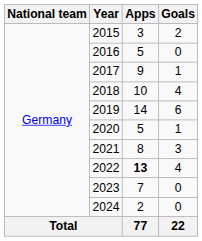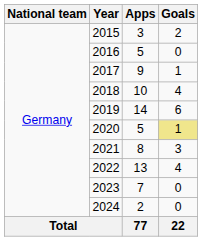(178, 129) no background -> (178, 129) khaki background
(140, 168) bold -> (140, 168) normal
